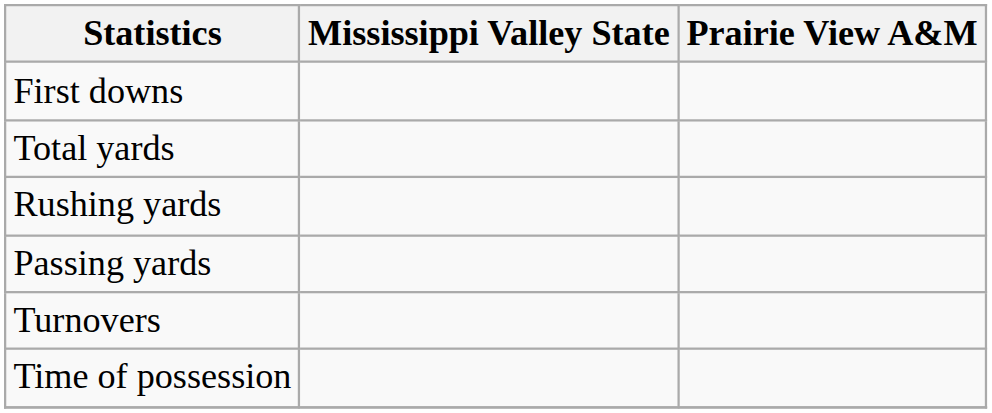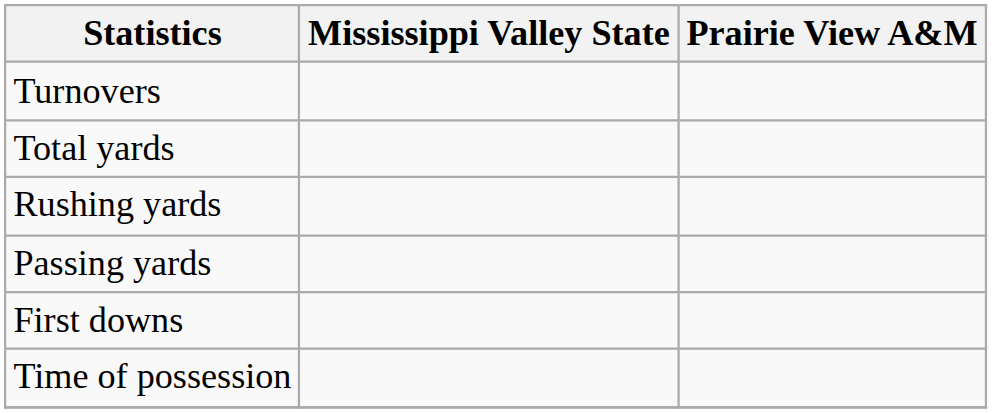rows swapped: (98, 90) <-> (87, 319)
